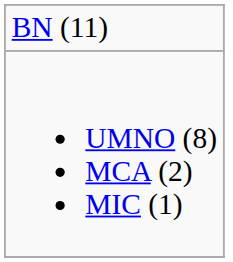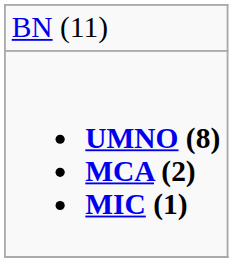(114, 171) normal -> (116, 171) bold
